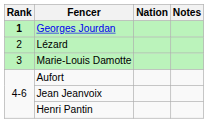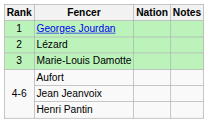(19, 28) bold -> (19, 28) normal
